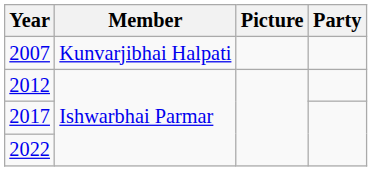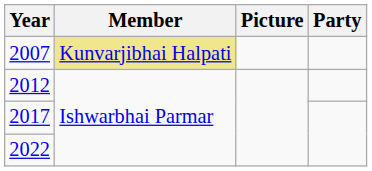(145, 52) no background -> (145, 52) khaki background
